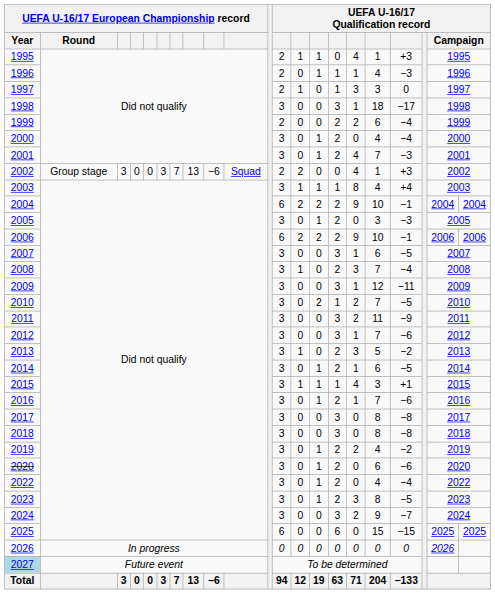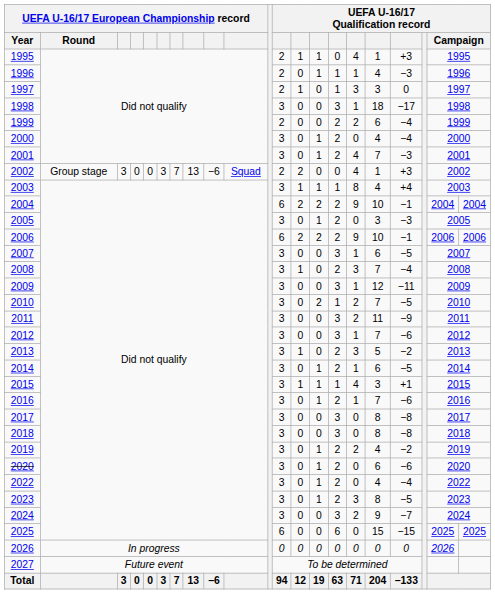(22, 565) lightblue background -> (22, 565) no background
